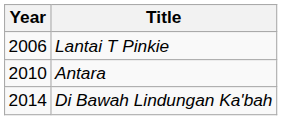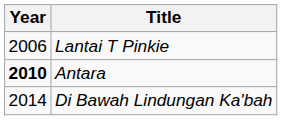(28, 73) normal -> (28, 73) bold
